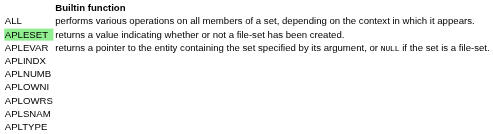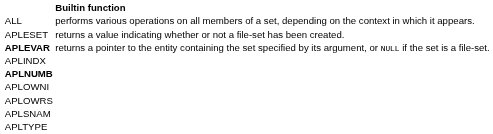(26, 34) lightgreen background -> (26, 34) no background
(27, 48) normal -> (27, 48) bold
(28, 74) normal -> (29, 74) bold
